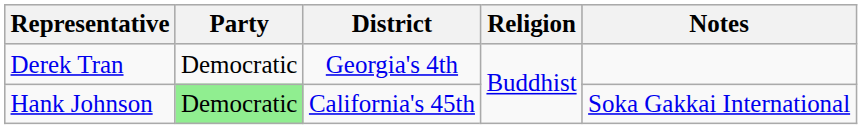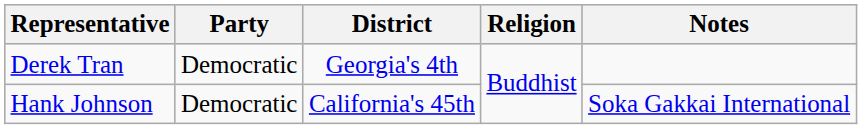(239, 103) lightgreen background -> (239, 103) no background
